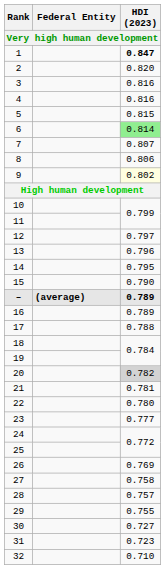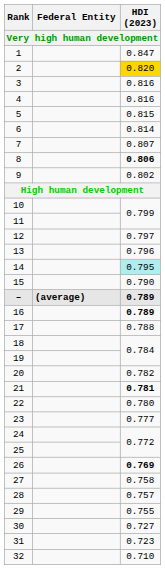(140, 53) bold -> (140, 53) normal
(140, 69) no background -> (140, 69) gold background
(140, 130) lightgreen background -> (140, 130) no background
(140, 160) normal -> (140, 160) bold
(140, 175) lightyellow background -> (140, 175) no background
(140, 267) no background -> (140, 267) paleturquoise background
(140, 313) normal -> (140, 313) bold
(140, 374) lightgrey background -> (140, 374) no background
(140, 389) normal -> (140, 389) bold
(140, 465) normal -> (140, 465) bold
